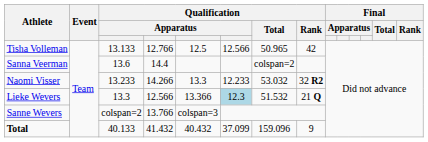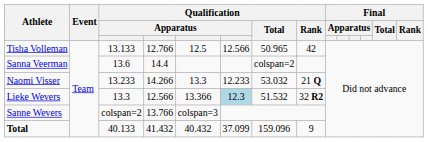(311, 81) 32 R2 -> (311, 81) 21 Q
(311, 97) 21 Q -> (311, 97) 32 R2
